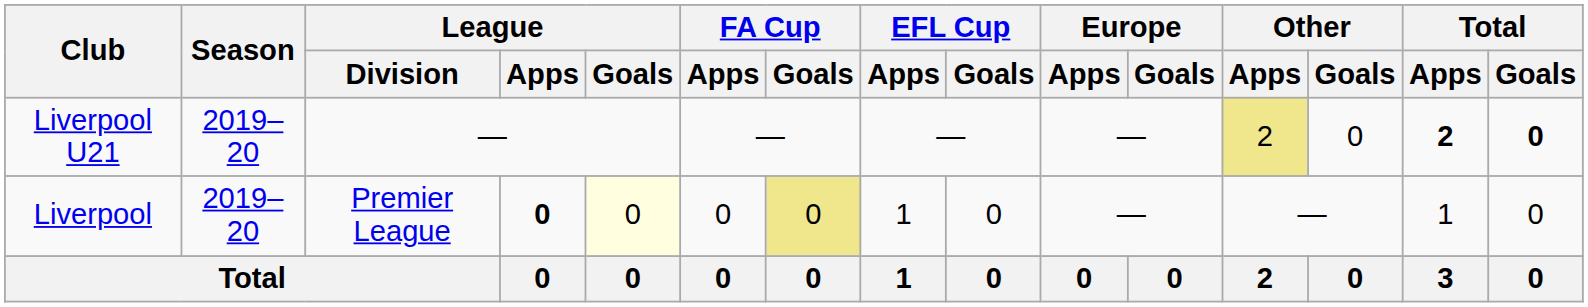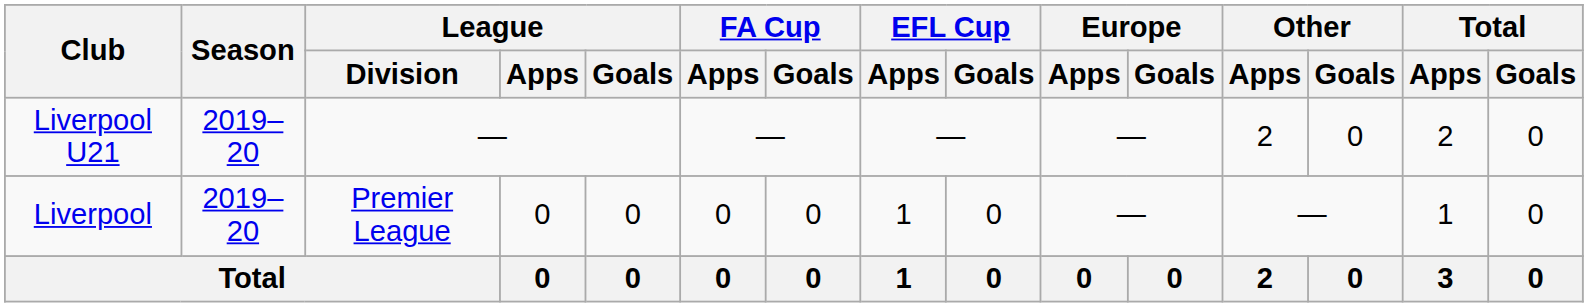(1265, 136) khaki background -> (1265, 136) no background
(1445, 136) bold -> (1445, 136) normal
(1536, 136) bold -> (1536, 136) normal
(542, 215) bold -> (542, 215) normal
(633, 215) lightyellow background -> (633, 215) no background
(813, 215) khaki background -> (813, 215) no background
